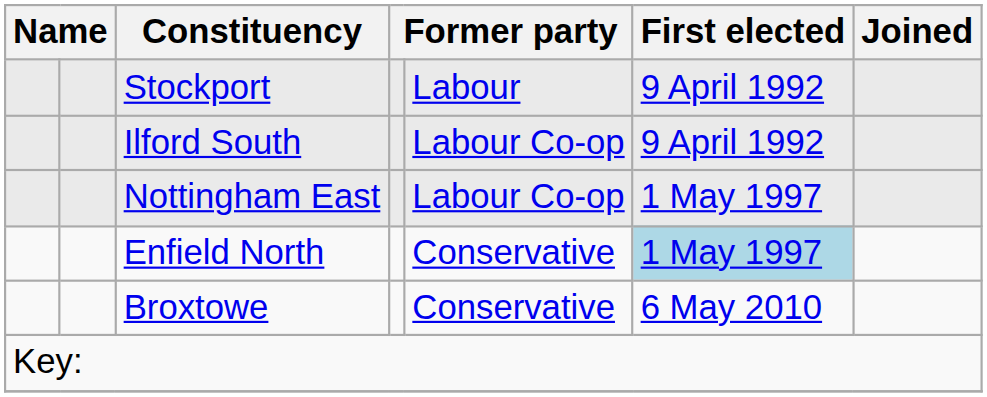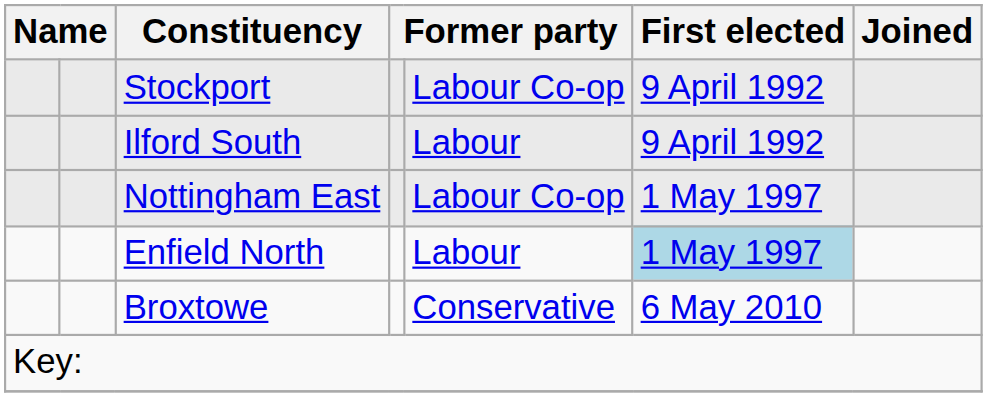(466, 87) Labour -> (518, 87) Labour Co-op
(518, 142) Labour Co-op -> (466, 142) Labour
(514, 252) Conservative -> (466, 252) Labour
